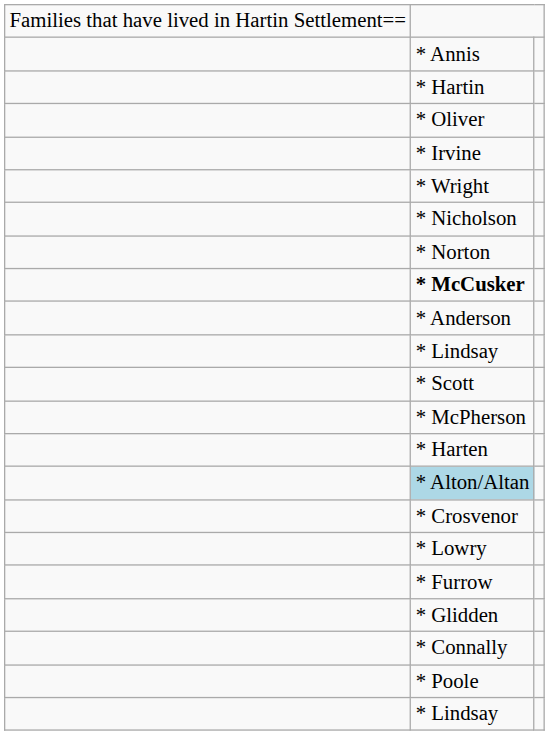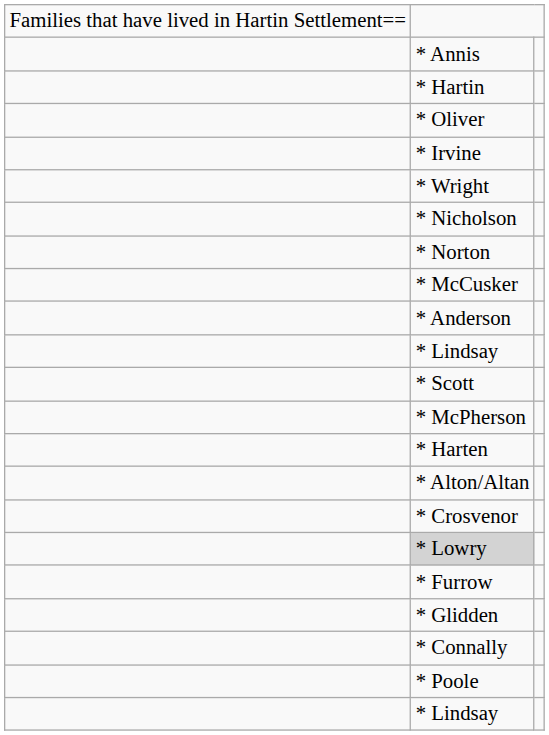(470, 284) bold -> (467, 284) normal
(473, 482) lightblue background -> (473, 482) no background
(451, 548) no background -> (451, 548) lightgrey background
